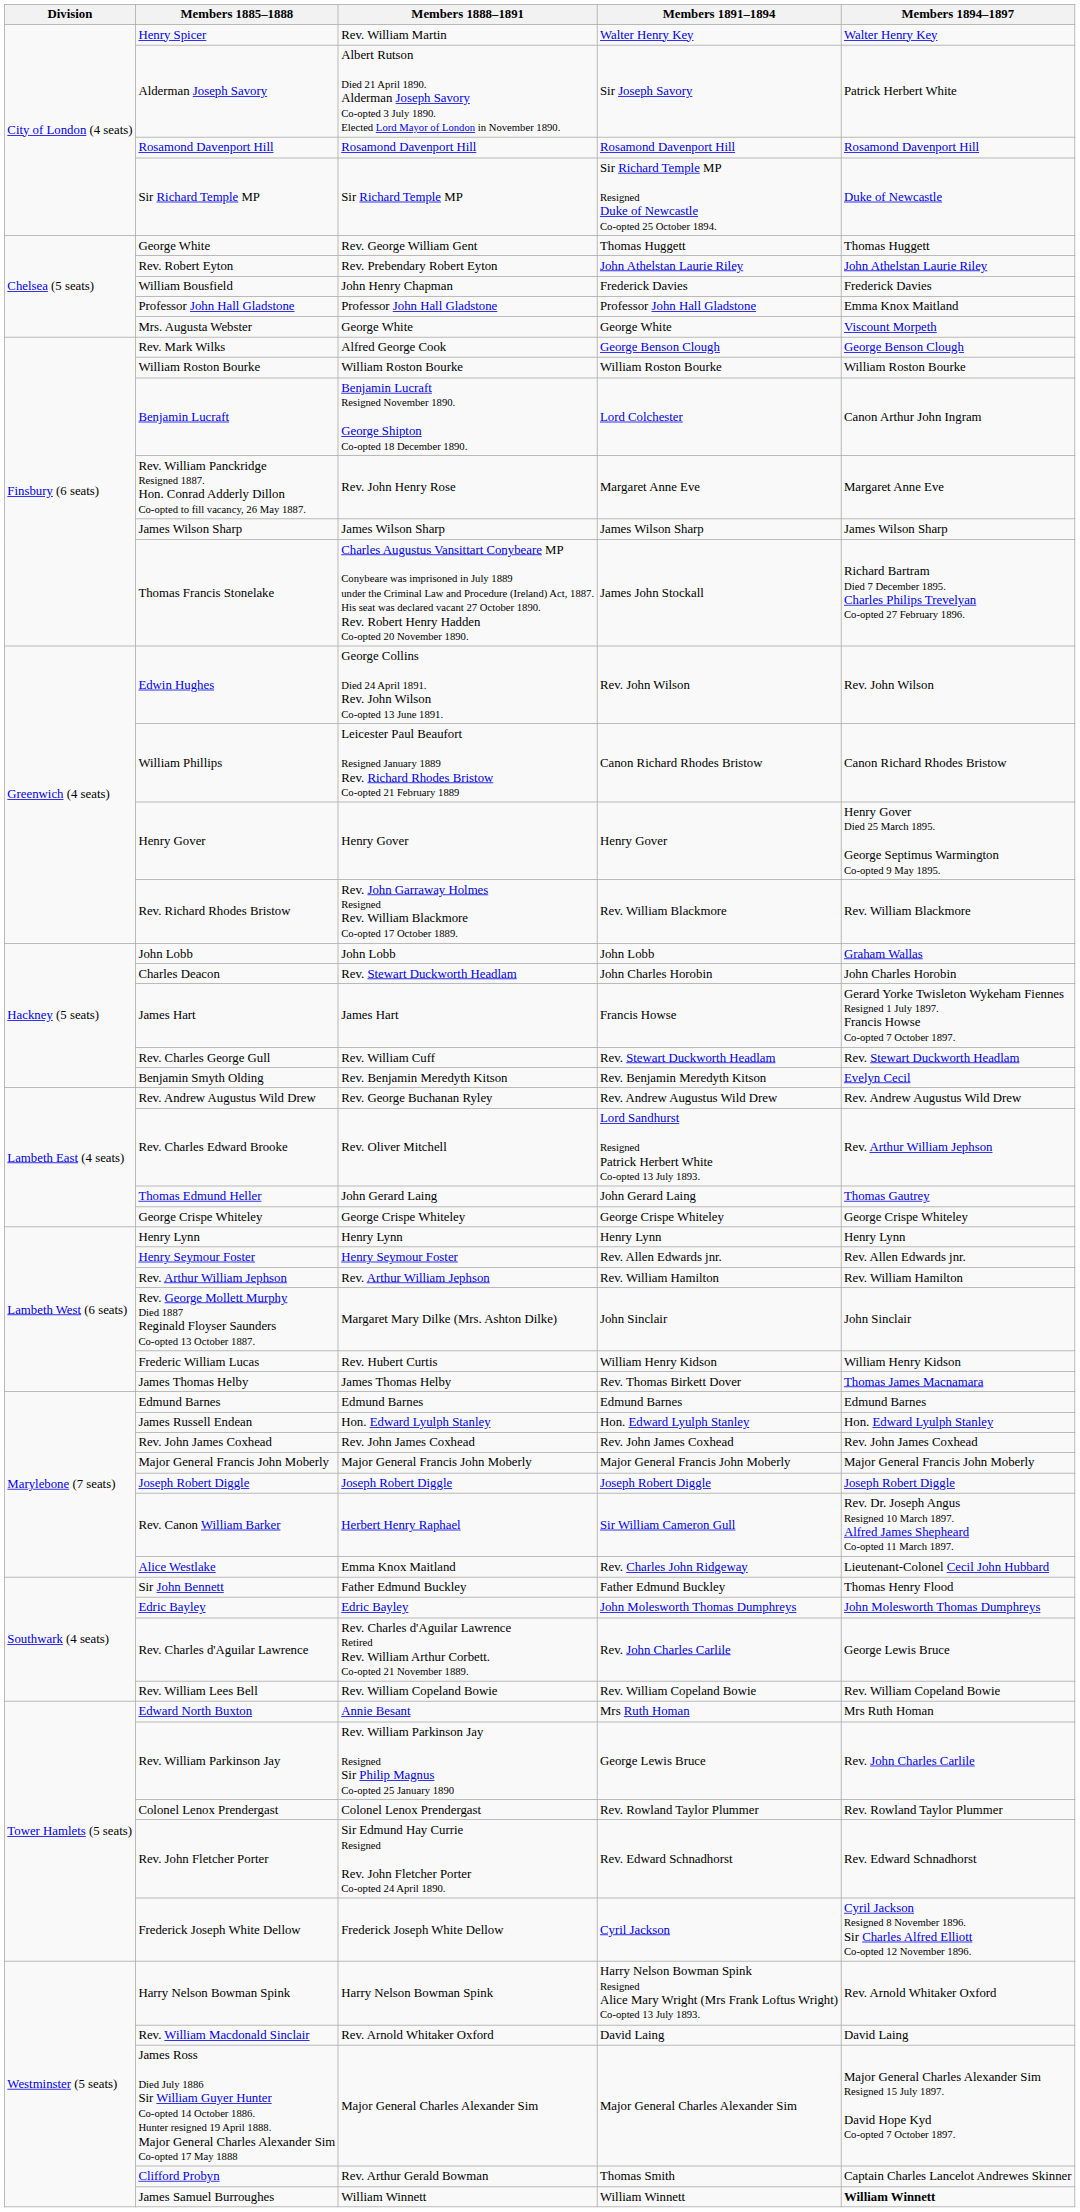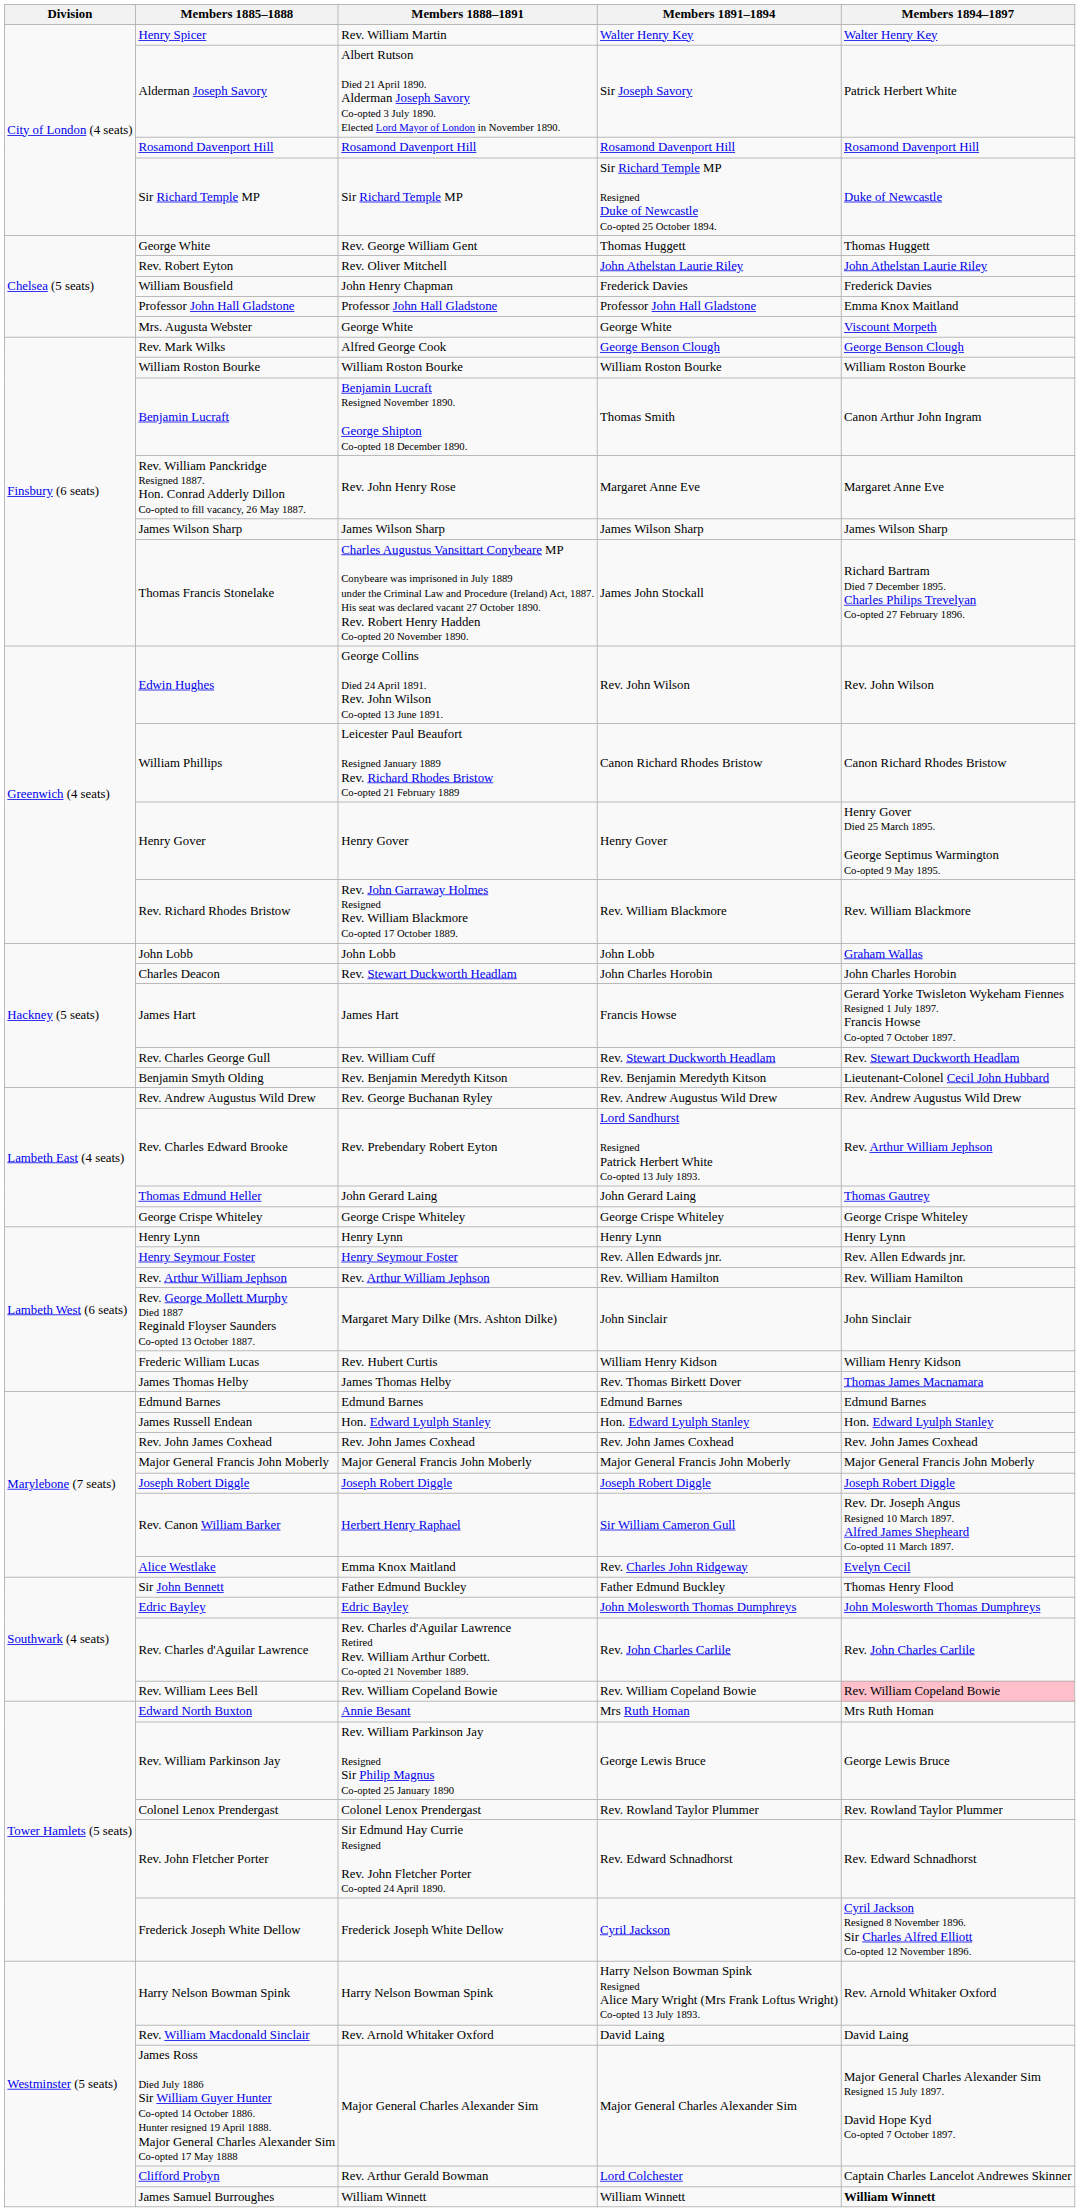(419, 266) Rev. Prebendary Robert Eyton -> (394, 266) Rev. Oliver Mitchell
(641, 416) Lord Colchester -> (638, 416) Thomas Smith
(877, 1077) Evelyn Cecil -> (947, 1077) Lieutenant-Colonel Cecil John Hubbard
(394, 1147) Rev. Oliver Mitchell -> (419, 1147) Rev. Prebendary Robert Eyton
(947, 1566) Lieutenant-Colonel Cecil John Hubbard -> (877, 1566) Evelyn Cecil
(897, 1649) George Lewis Bruce -> (909, 1649) Rev. John Charles Carlile
(922, 1691) no background -> (922, 1691) pink background
(909, 1760) Rev. John Charles Carlile -> (897, 1760) George Lewis Bruce
(638, 2176) Thomas Smith -> (641, 2176) Lord Colchester
